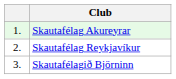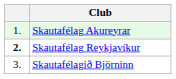(17, 47) normal -> (17, 47) bold
